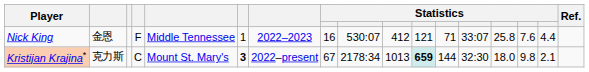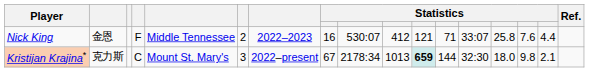(243, 37) 1 -> (243, 37) 2
(243, 57) bold -> (243, 57) normal
